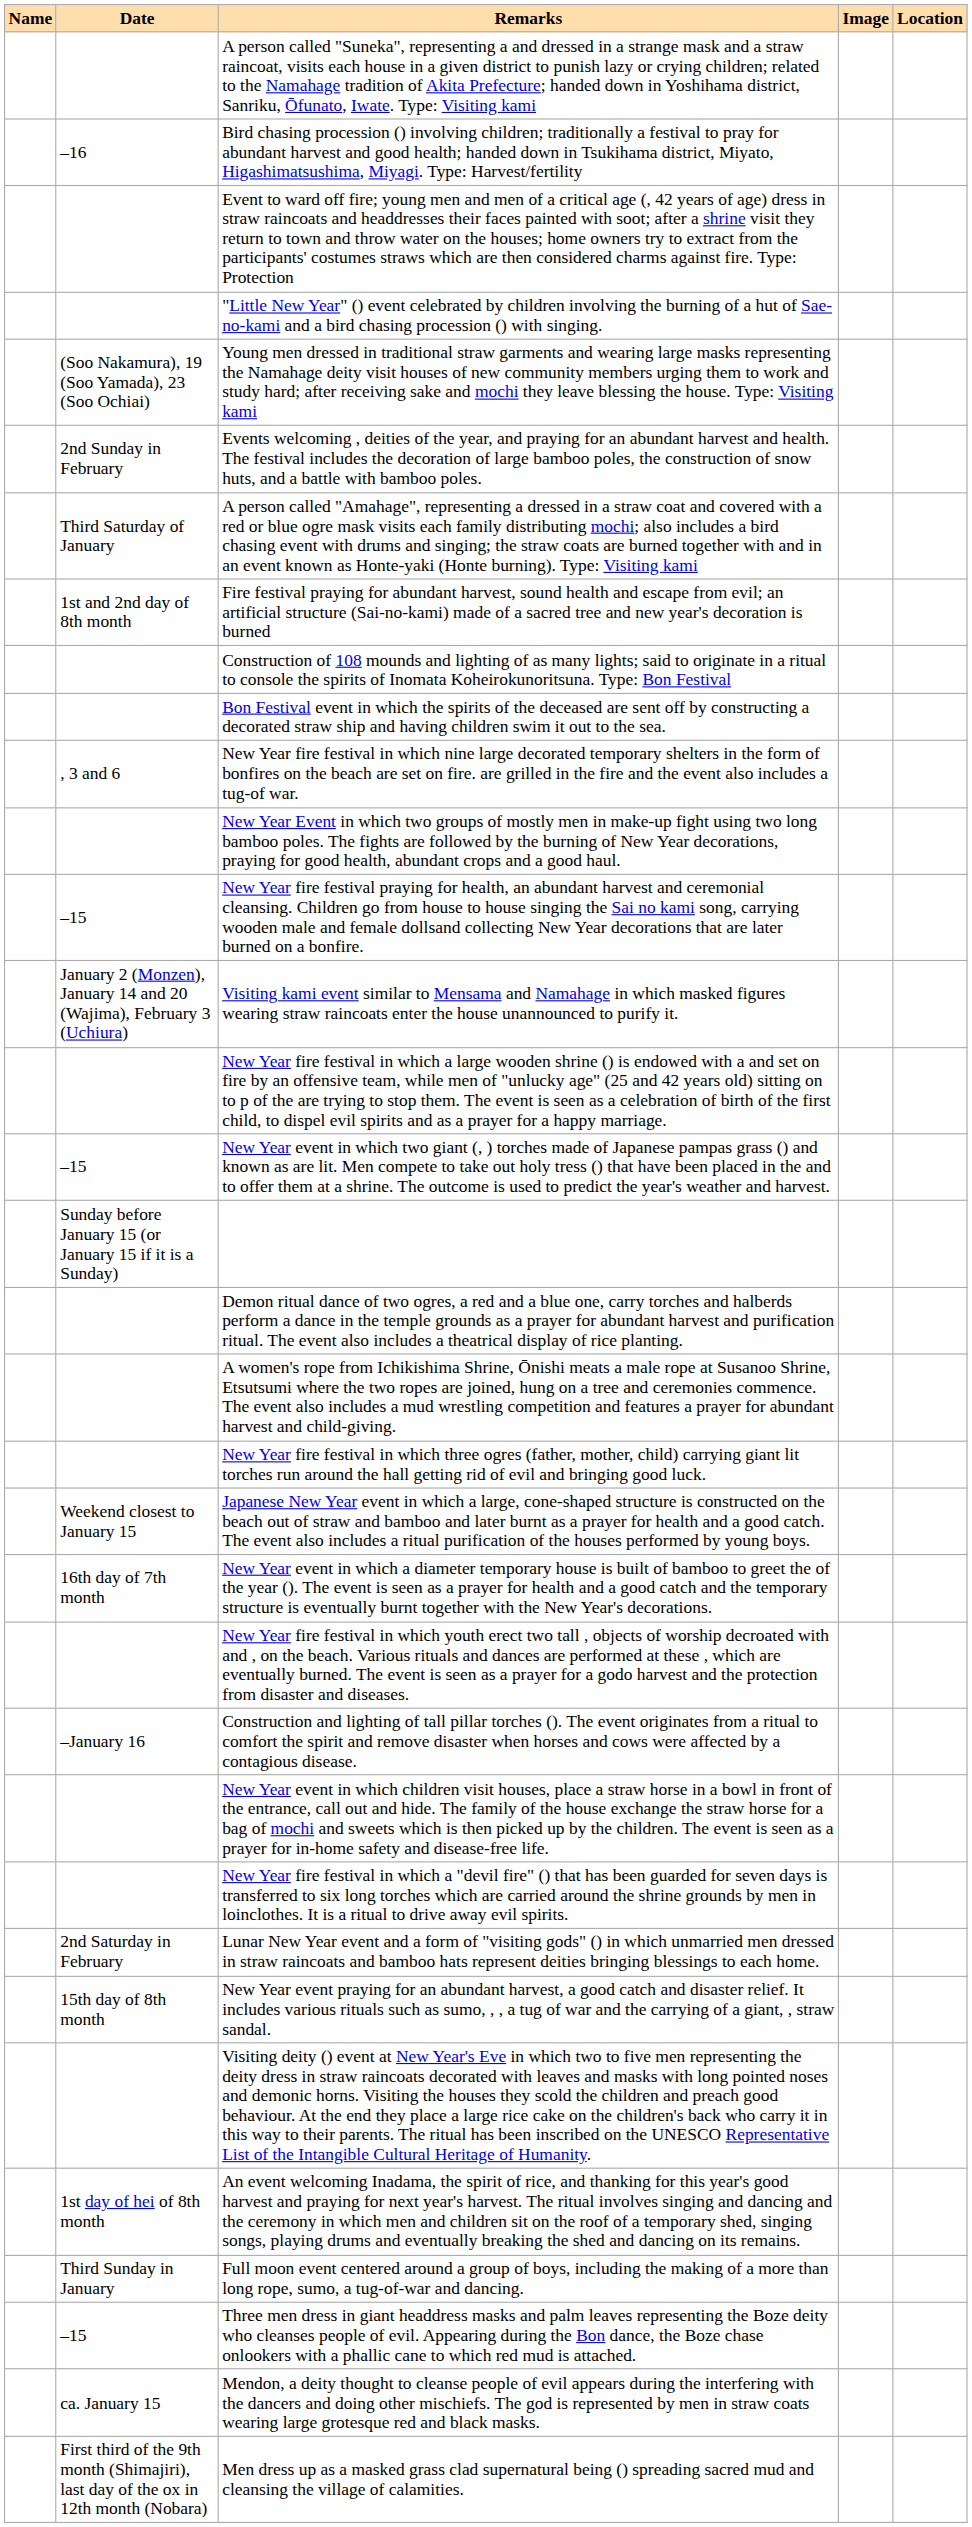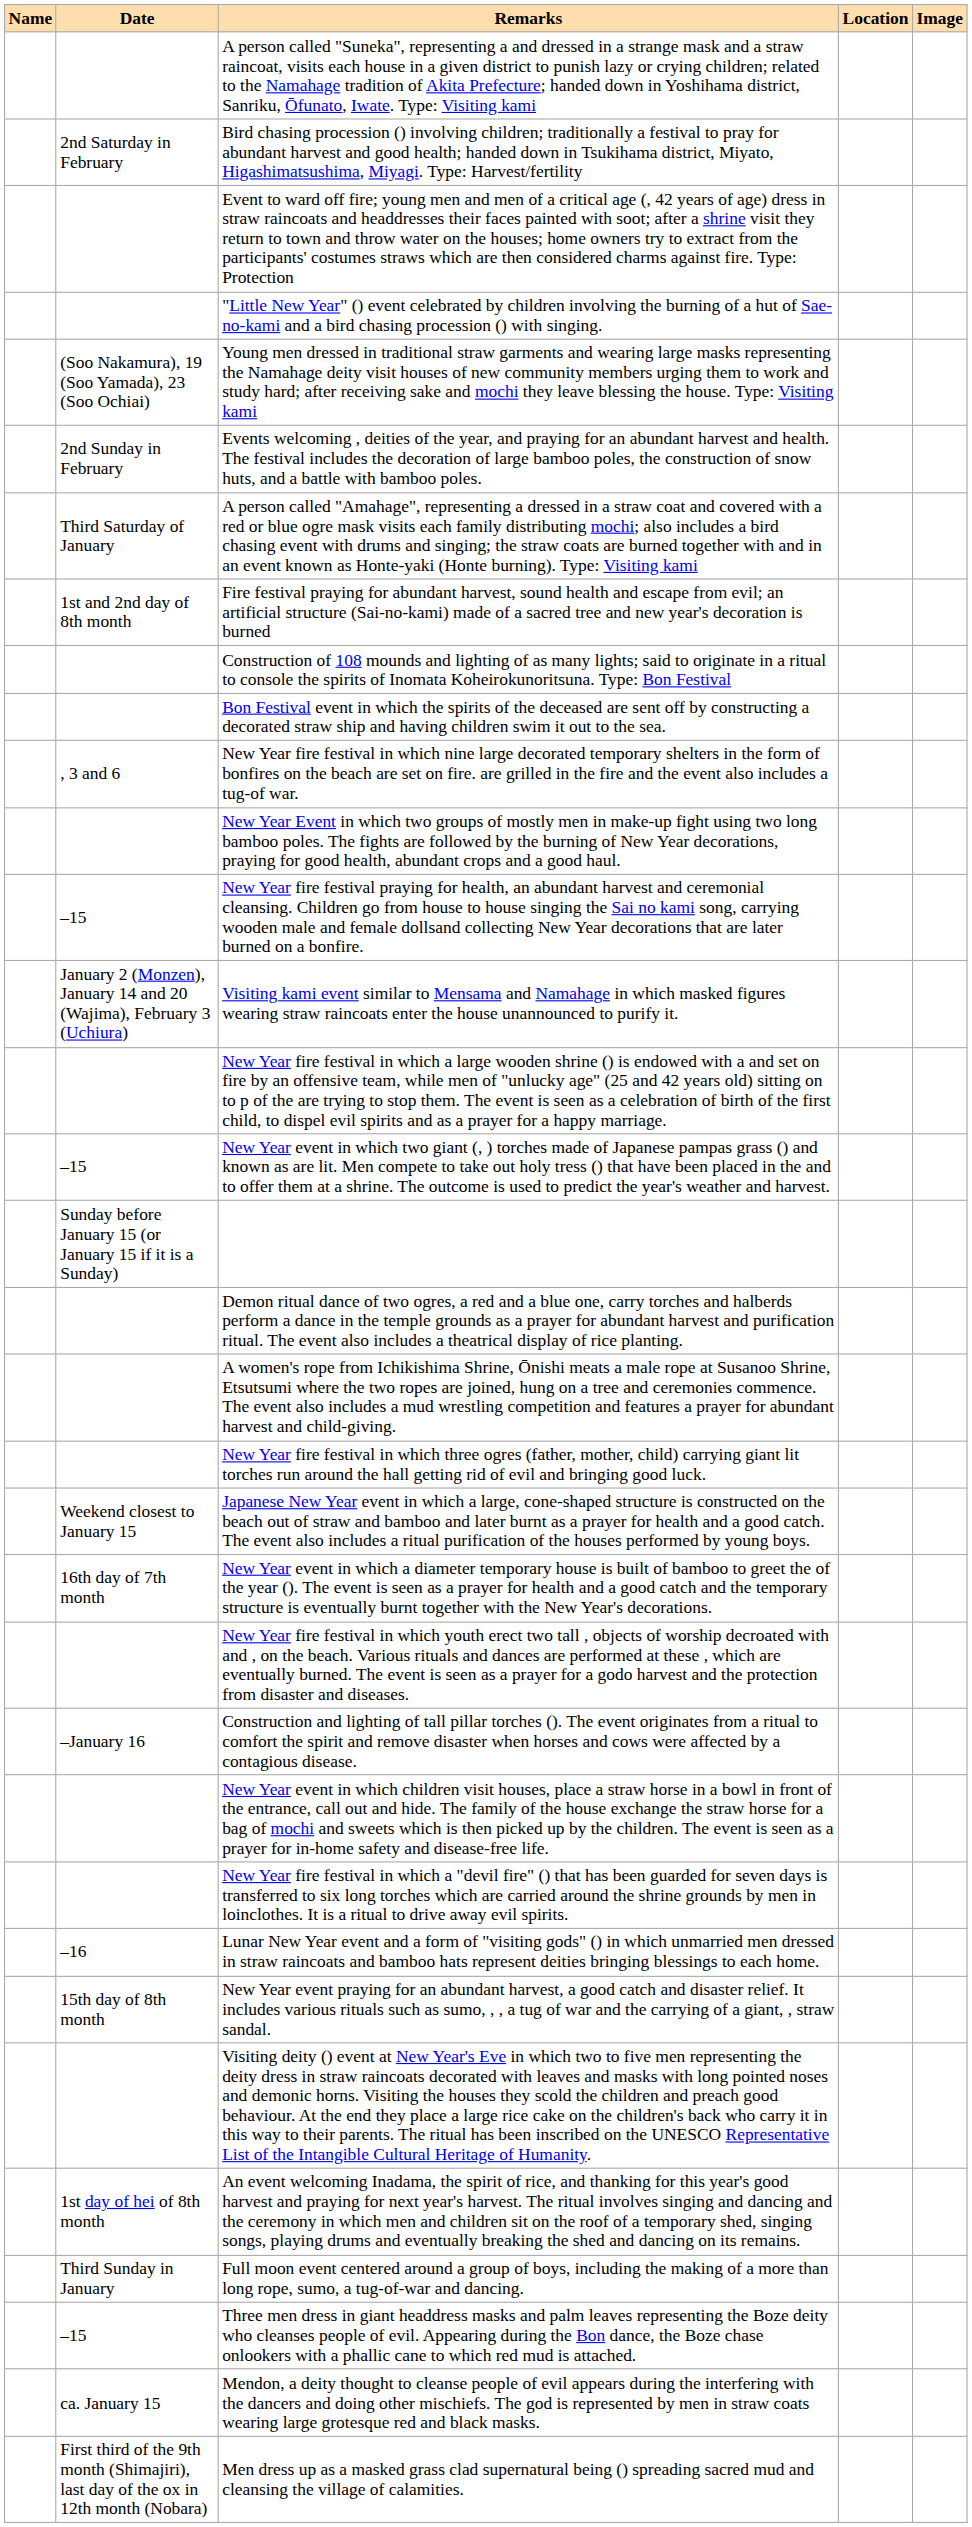columns swapped: (930, 18) <-> (866, 18)
(73, 152) –16 -> (115, 152) 2nd Saturday in February
(115, 1952) 2nd Saturday in February -> (73, 1952) –16
